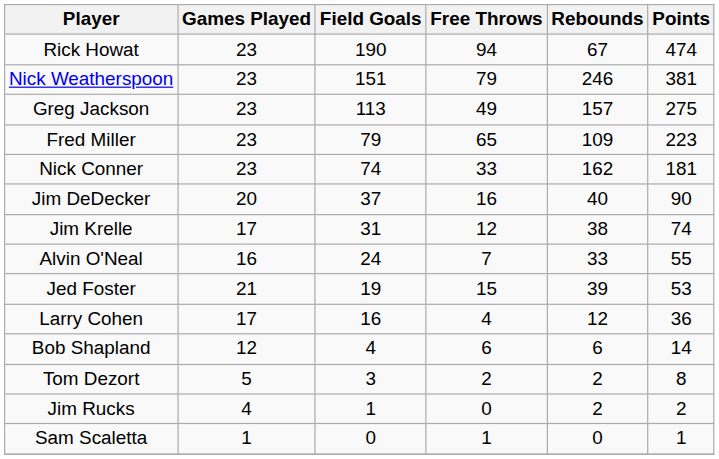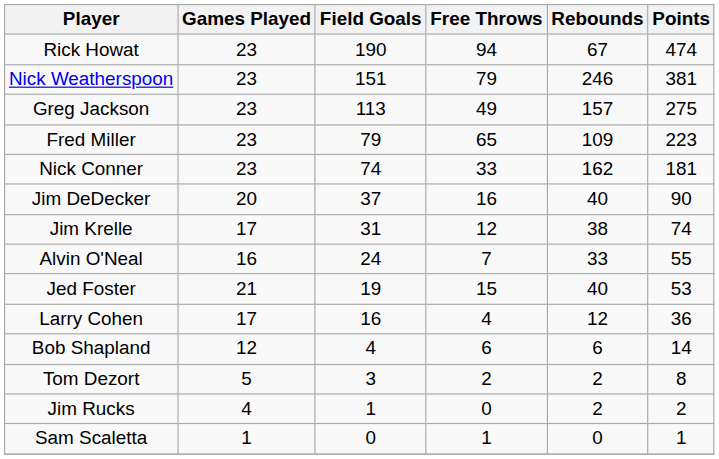(597, 288) 39 -> (597, 288) 40
